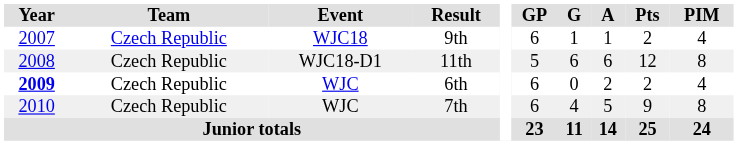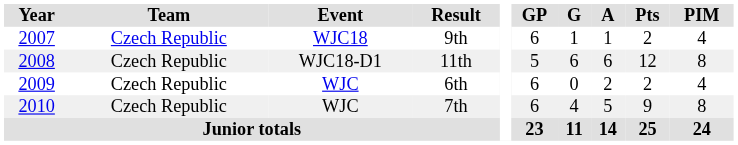(37, 83) bold -> (37, 83) normal
